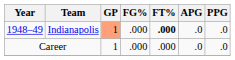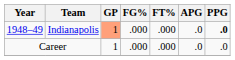(167, 30) bold -> (167, 30) normal
(224, 30) normal -> (224, 30) bold
